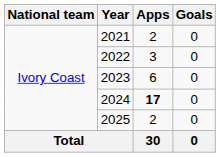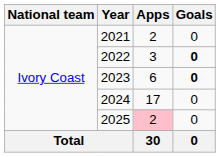(194, 57) normal -> (194, 57) bold
(194, 78) normal -> (194, 78) bold
(153, 99) bold -> (153, 99) normal
(153, 120) no background -> (153, 120) pink background
